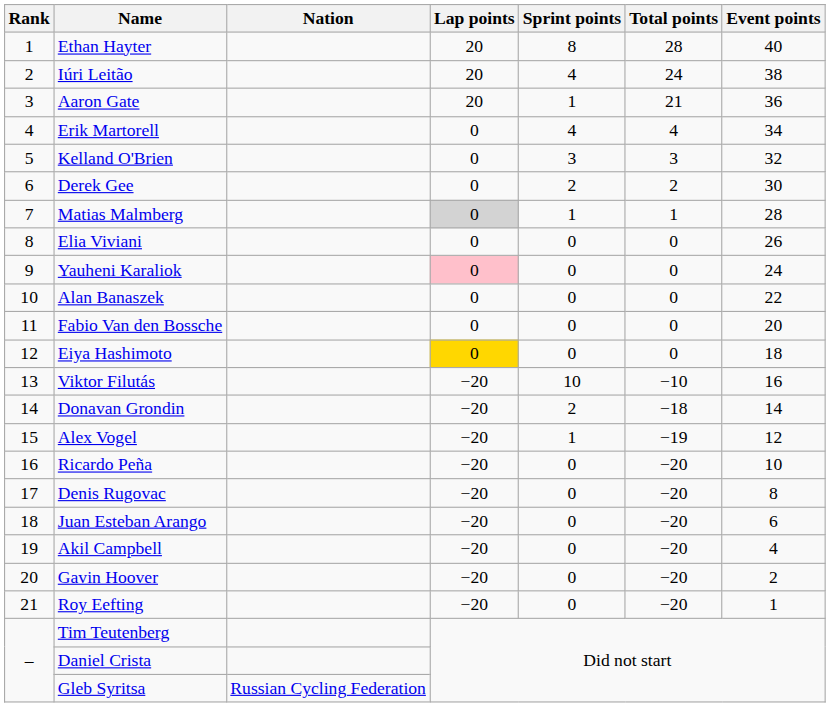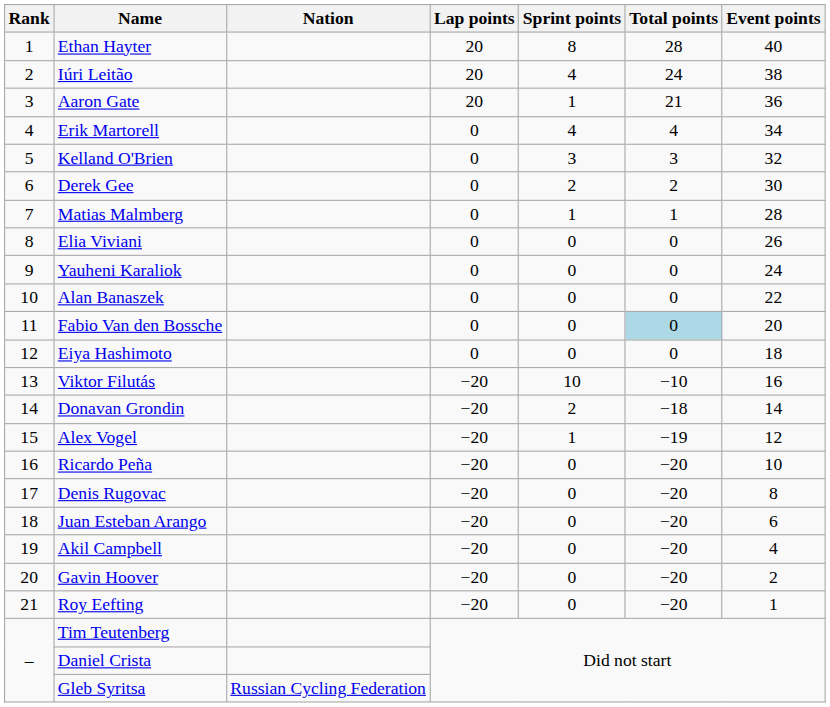(474, 213) lightgrey background -> (474, 213) no background
(474, 269) pink background -> (474, 269) no background
(674, 325) no background -> (674, 325) lightblue background
(474, 353) gold background -> (474, 353) no background
